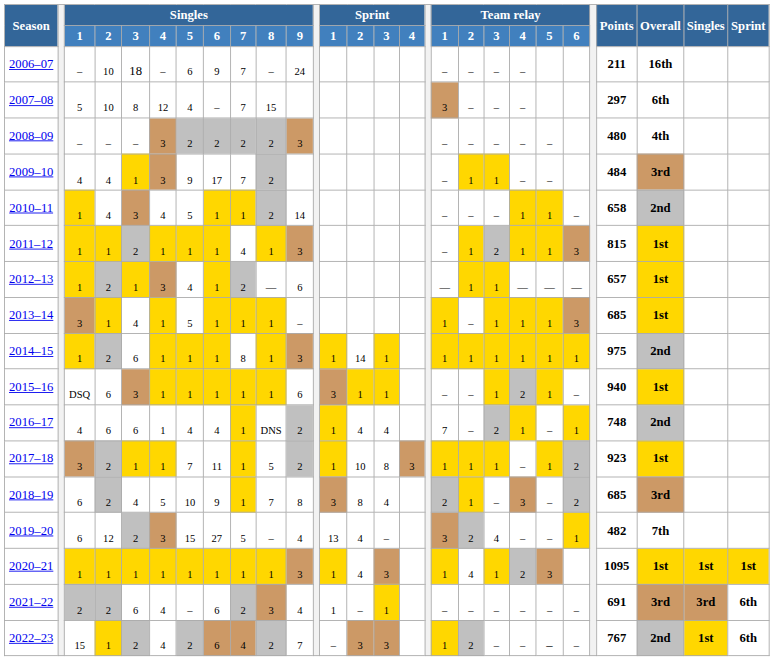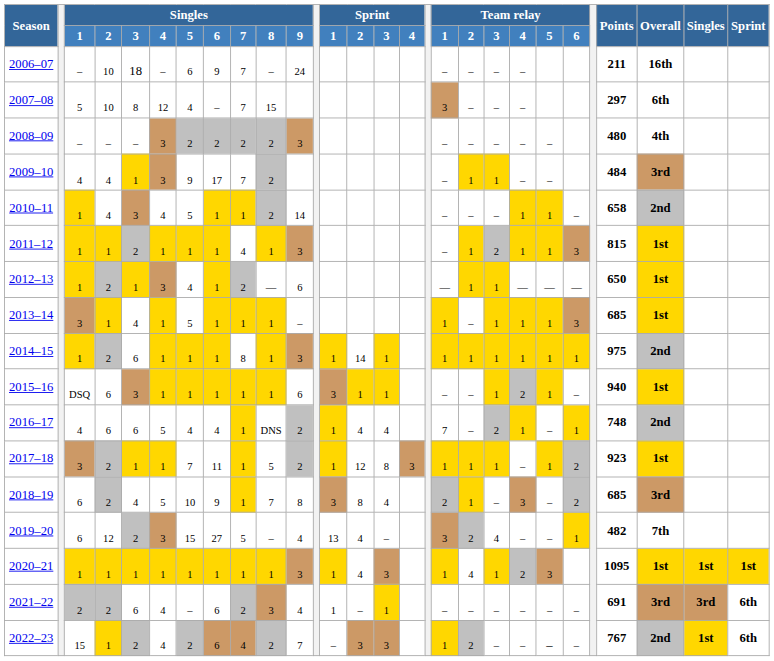(617, 279) 657 -> (617, 279) 650
(163, 431) 1 -> (163, 431) 5
(360, 467) 10 -> (360, 467) 12
